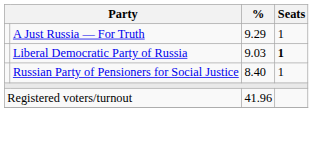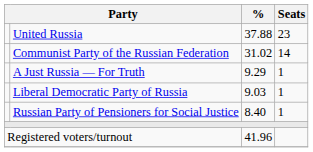+ row: (48, 33)
+ row: (121, 53)
(281, 53) bold -> (281, 92) normal
